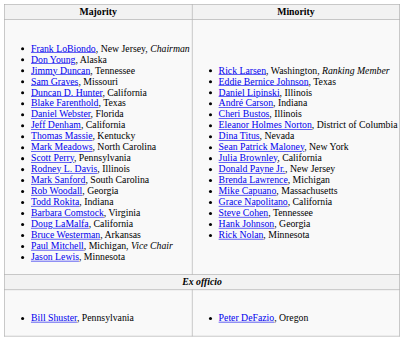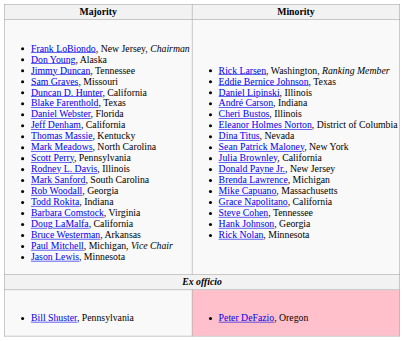(296, 318) no background -> (296, 318) pink background
